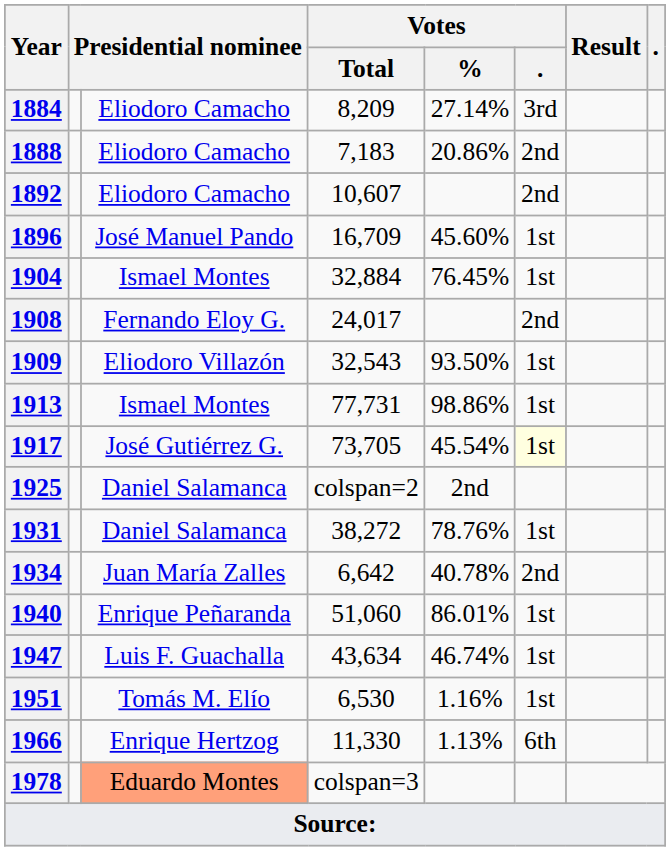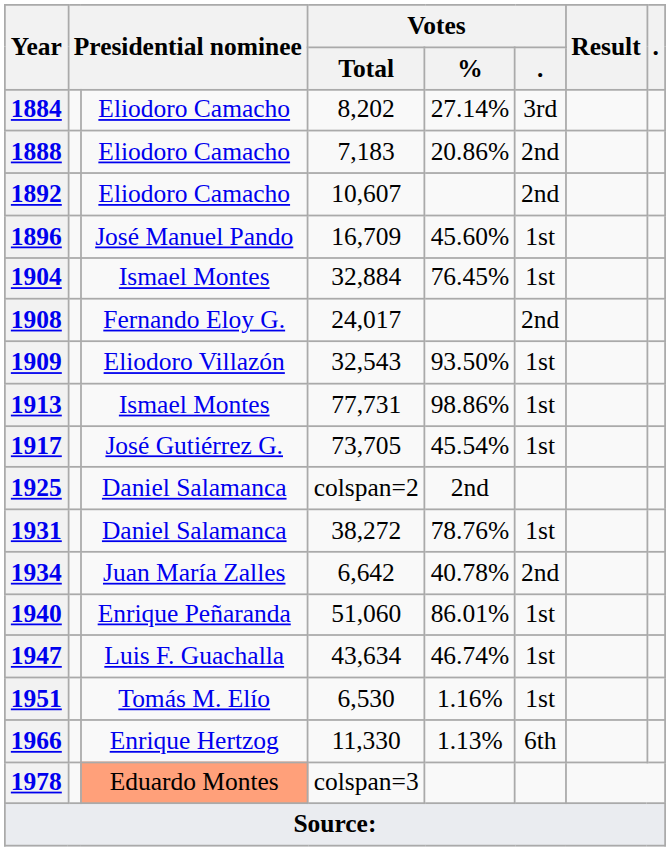(366, 109) 8,209 -> (366, 109) 8,202
(540, 446) lightyellow background -> (540, 446) no background
